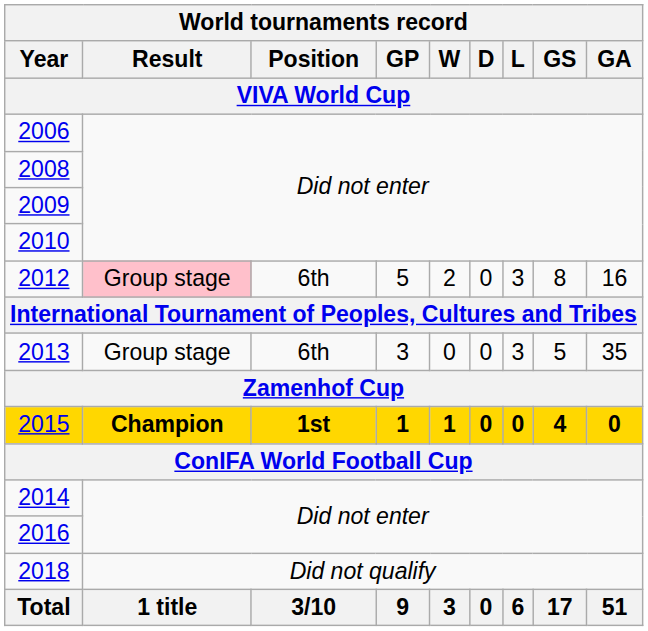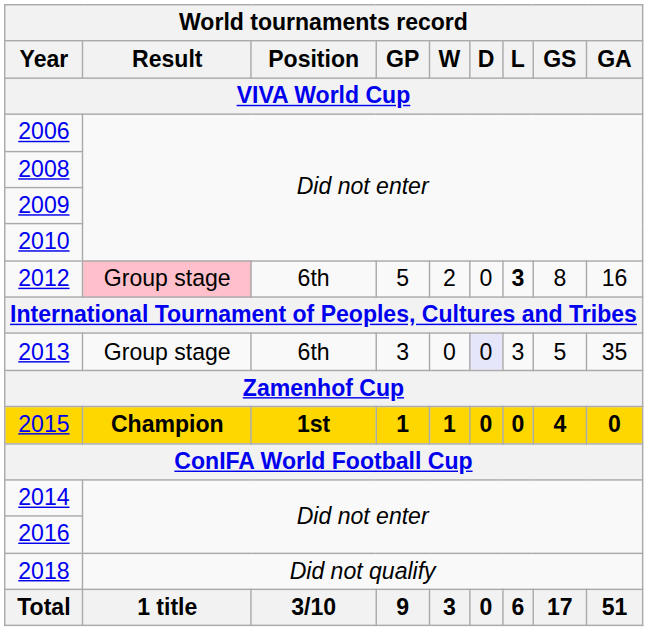(518, 278) normal -> (518, 278) bold
(486, 351) no background -> (486, 351) lavender background
